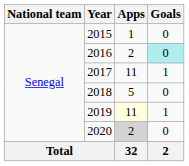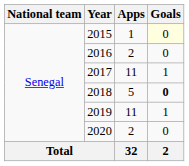(166, 33) no background -> (166, 33) lightyellow background
(166, 53) paleturquoise background -> (166, 53) no background
(166, 92) normal -> (166, 92) bold
(131, 111) lightyellow background -> (131, 111) no background
(131, 131) lightgrey background -> (131, 131) no background
